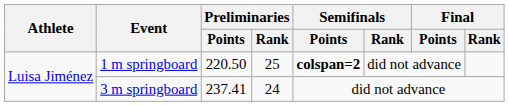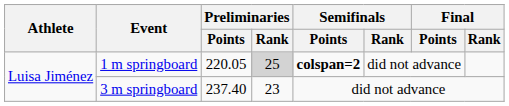(226, 64) 220.50 -> (226, 64) 220.05
(272, 64) no background -> (272, 64) lightgrey background
(226, 89) 237.41 -> (226, 89) 237.40
(272, 89) 24 -> (272, 89) 23
